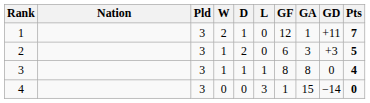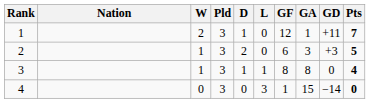columns swapped: (202, 13) <-> (224, 13)
